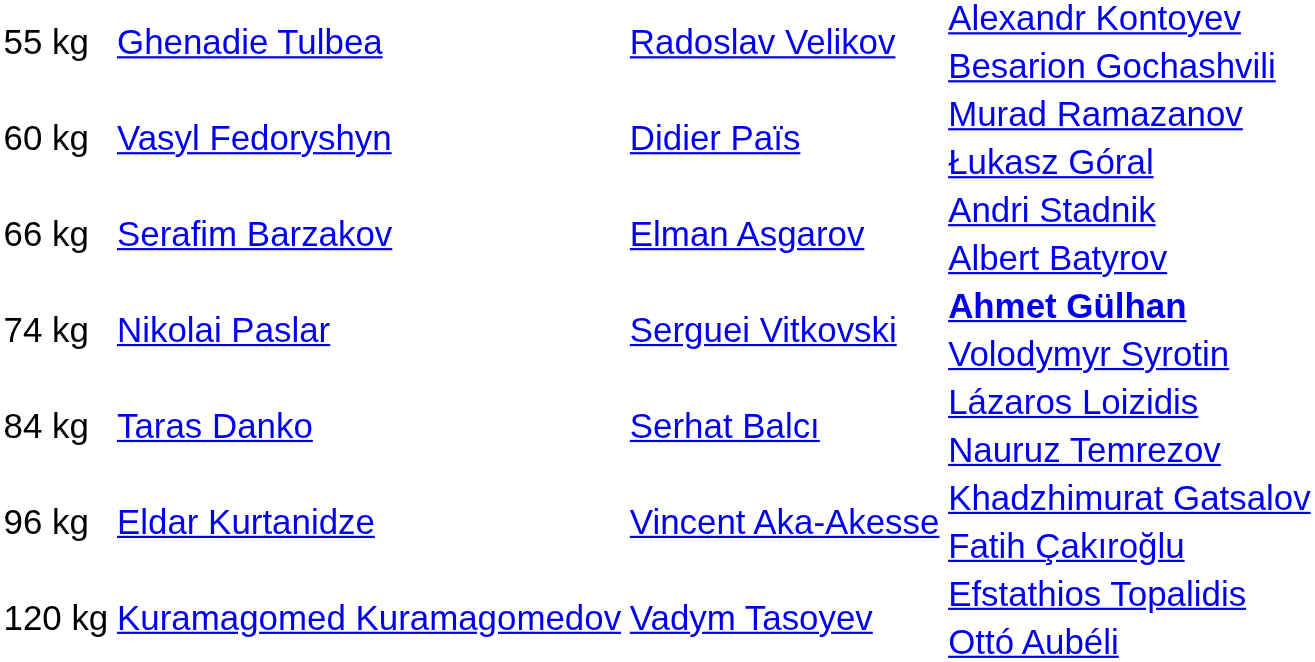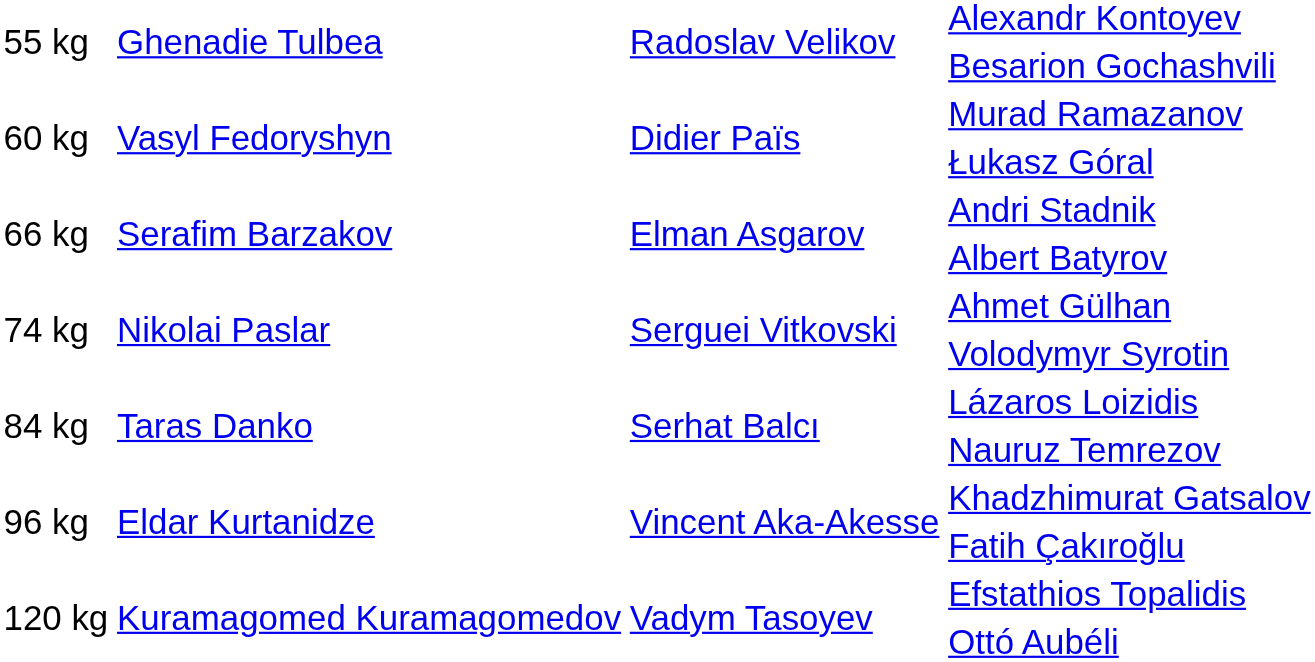(1067, 306) bold -> (1060, 306) normal
